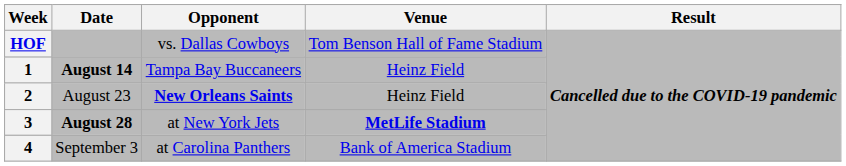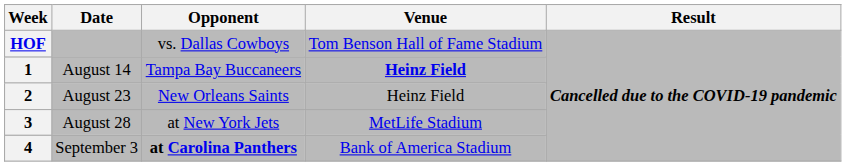(97, 69) bold -> (97, 69) normal
(425, 69) normal -> (425, 69) bold
(223, 95) bold -> (223, 95) normal
(97, 122) bold -> (97, 122) normal
(425, 122) bold -> (425, 122) normal
(223, 148) normal -> (223, 148) bold
